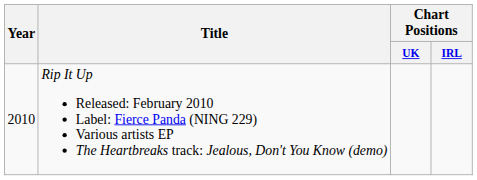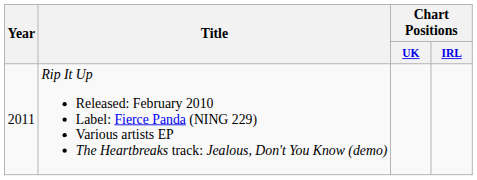(21, 119) 2010 -> (21, 119) 2011
